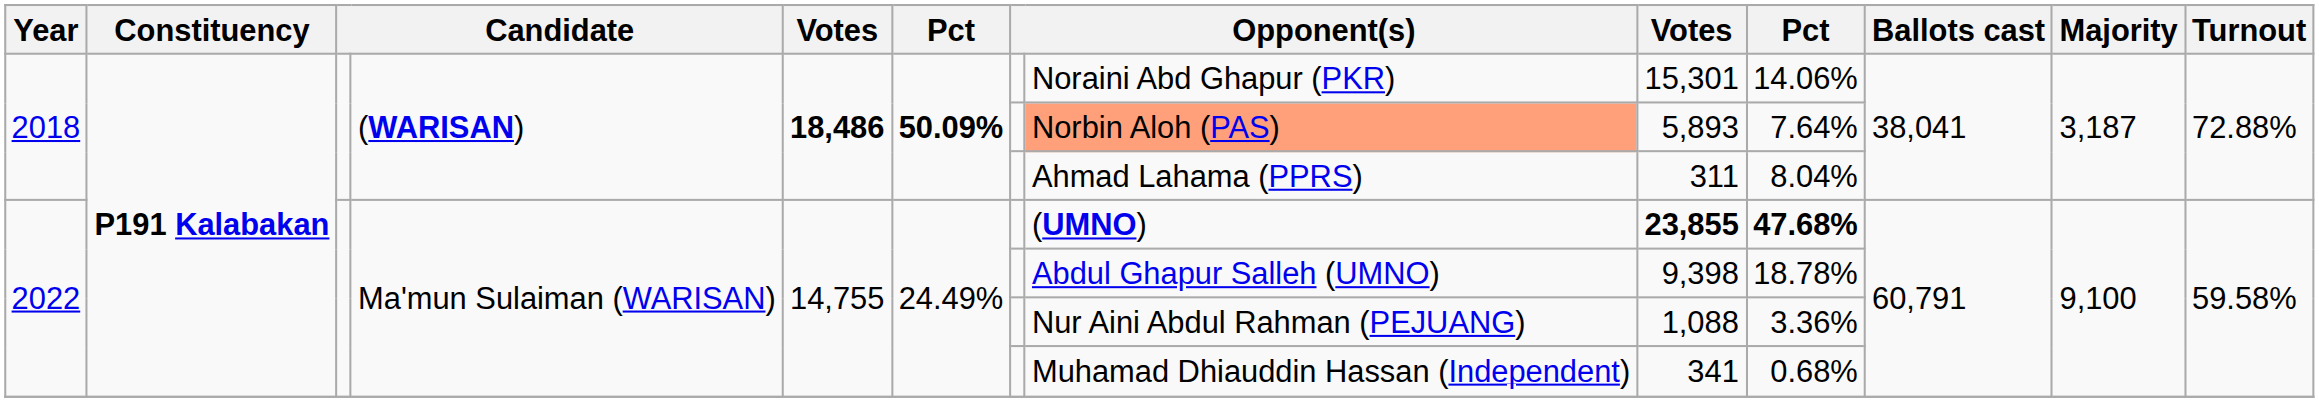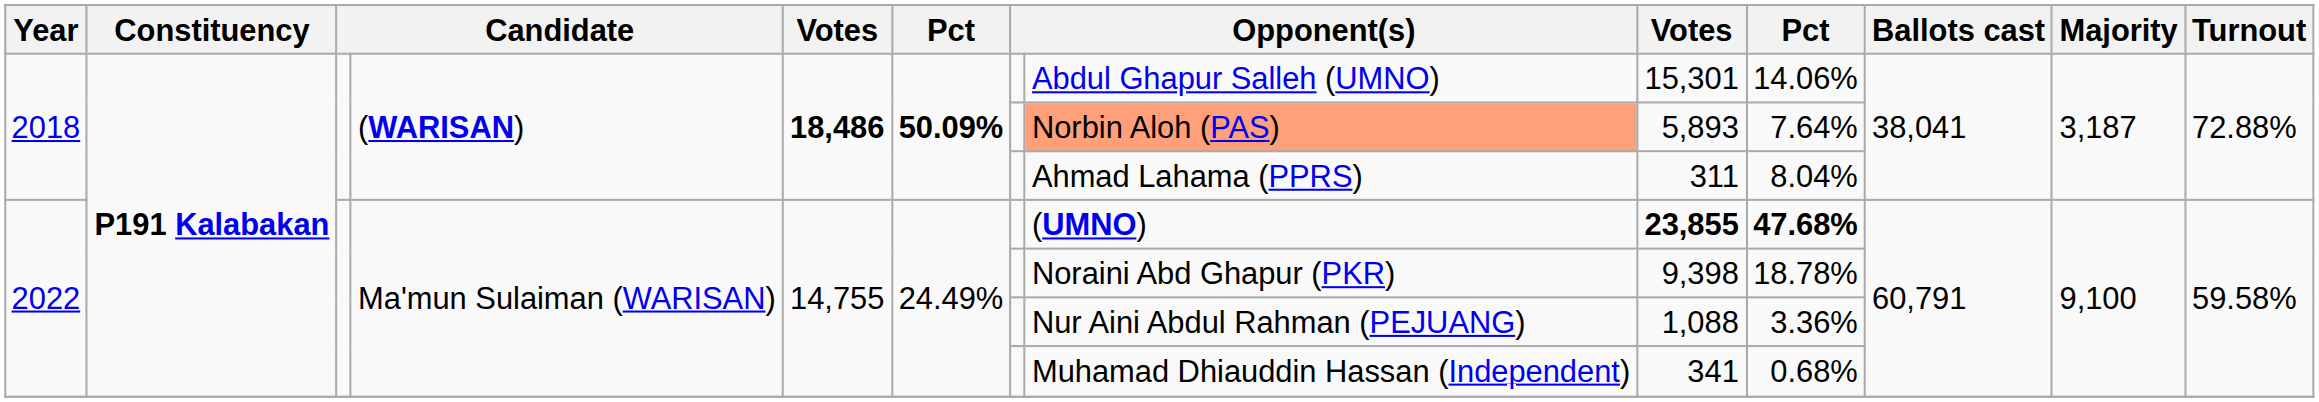(1214, 78) Noraini Abd Ghapur (PKR) -> (1236, 78) Abdul Ghapur Salleh (UMNO)
(1236, 274) Abdul Ghapur Salleh (UMNO) -> (1214, 274) Noraini Abd Ghapur (PKR)
